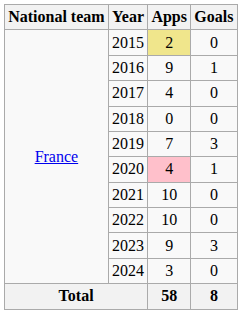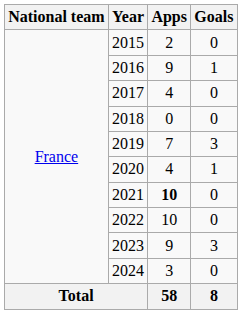(169, 42) khaki background -> (169, 42) no background
(169, 169) pink background -> (169, 169) no background
(169, 194) normal -> (169, 194) bold
